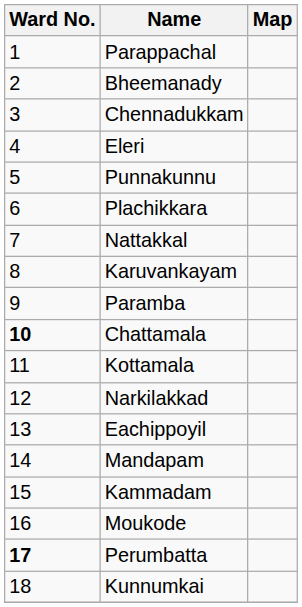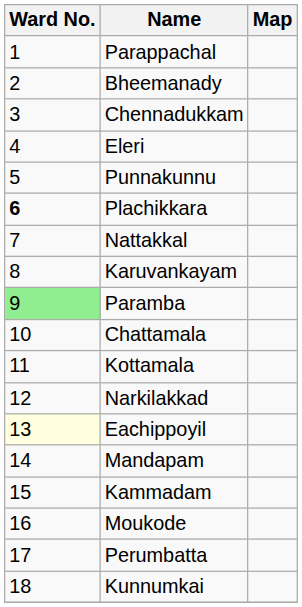(15, 209) normal -> (15, 209) bold
(15, 303) no background -> (15, 303) lightgreen background
(20, 334) bold -> (20, 334) normal
(20, 429) no background -> (20, 429) lightyellow background
(20, 555) bold -> (20, 555) normal
